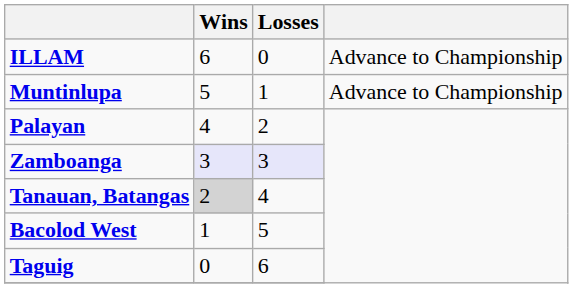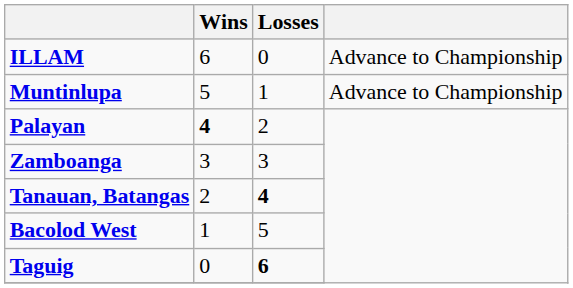(205, 126) normal -> (205, 126) bold
(205, 160) lavender background -> (205, 160) no background
(263, 160) lavender background -> (263, 160) no background
(205, 195) lightgrey background -> (205, 195) no background
(263, 195) normal -> (263, 195) bold
(263, 265) normal -> (263, 265) bold
